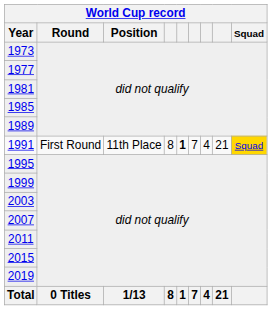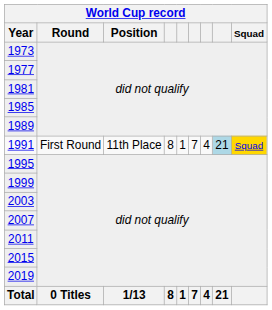(182, 145) bold -> (182, 145) normal
(222, 145) no background -> (222, 145) lightblue background
